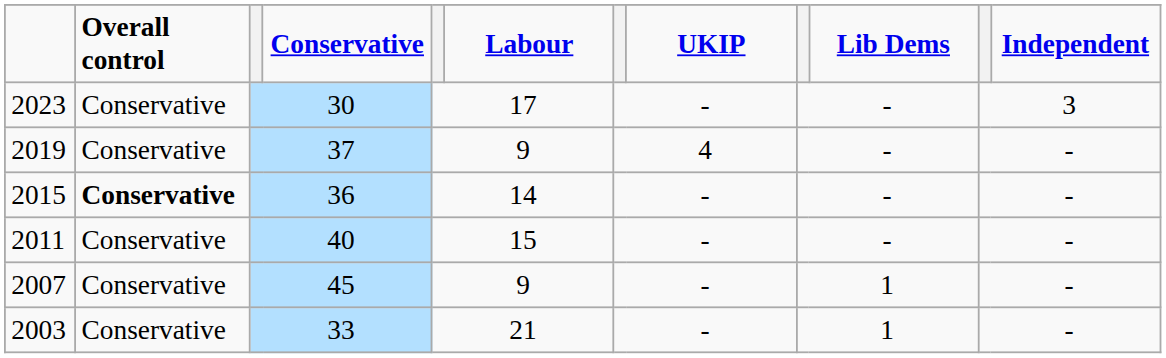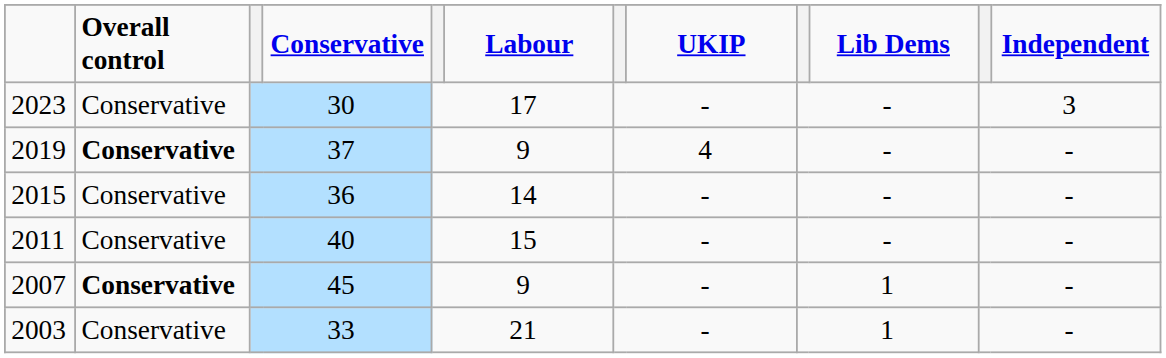(154, 149) normal -> (158, 149) bold
(158, 194) bold -> (154, 194) normal
(154, 285) normal -> (158, 285) bold
